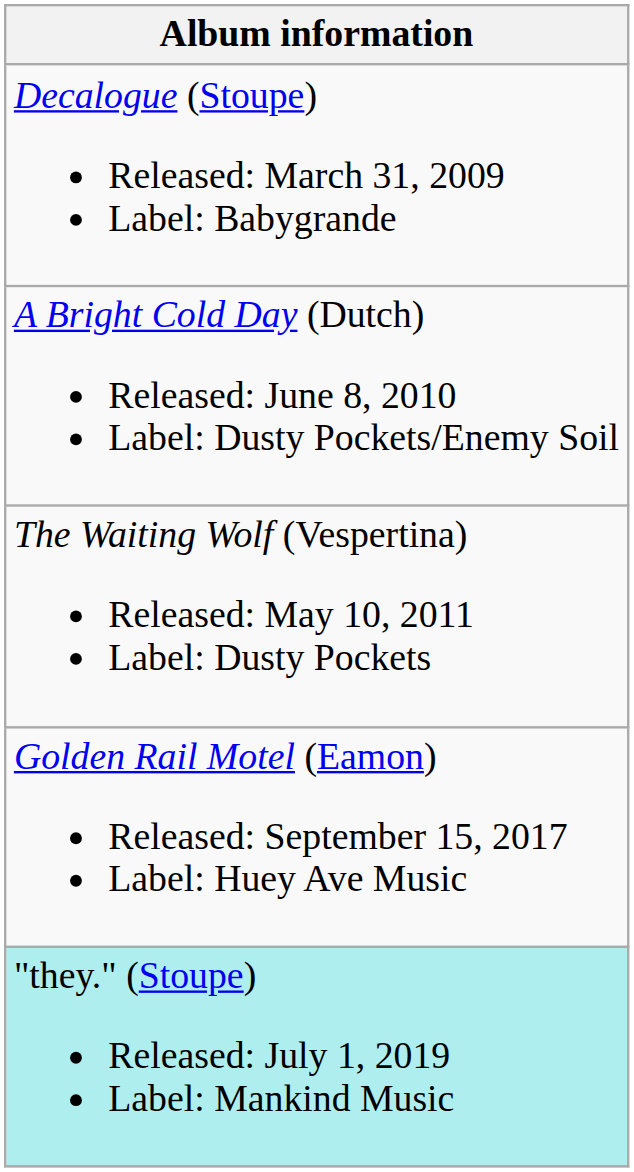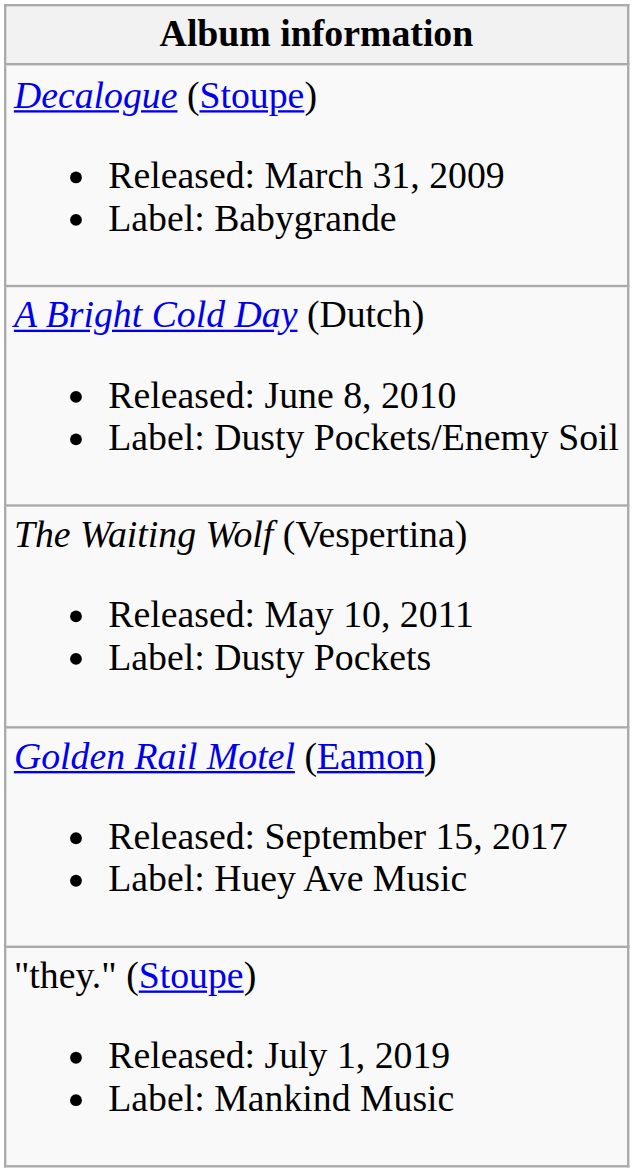(316, 1038) paleturquoise background -> (316, 1038) no background
